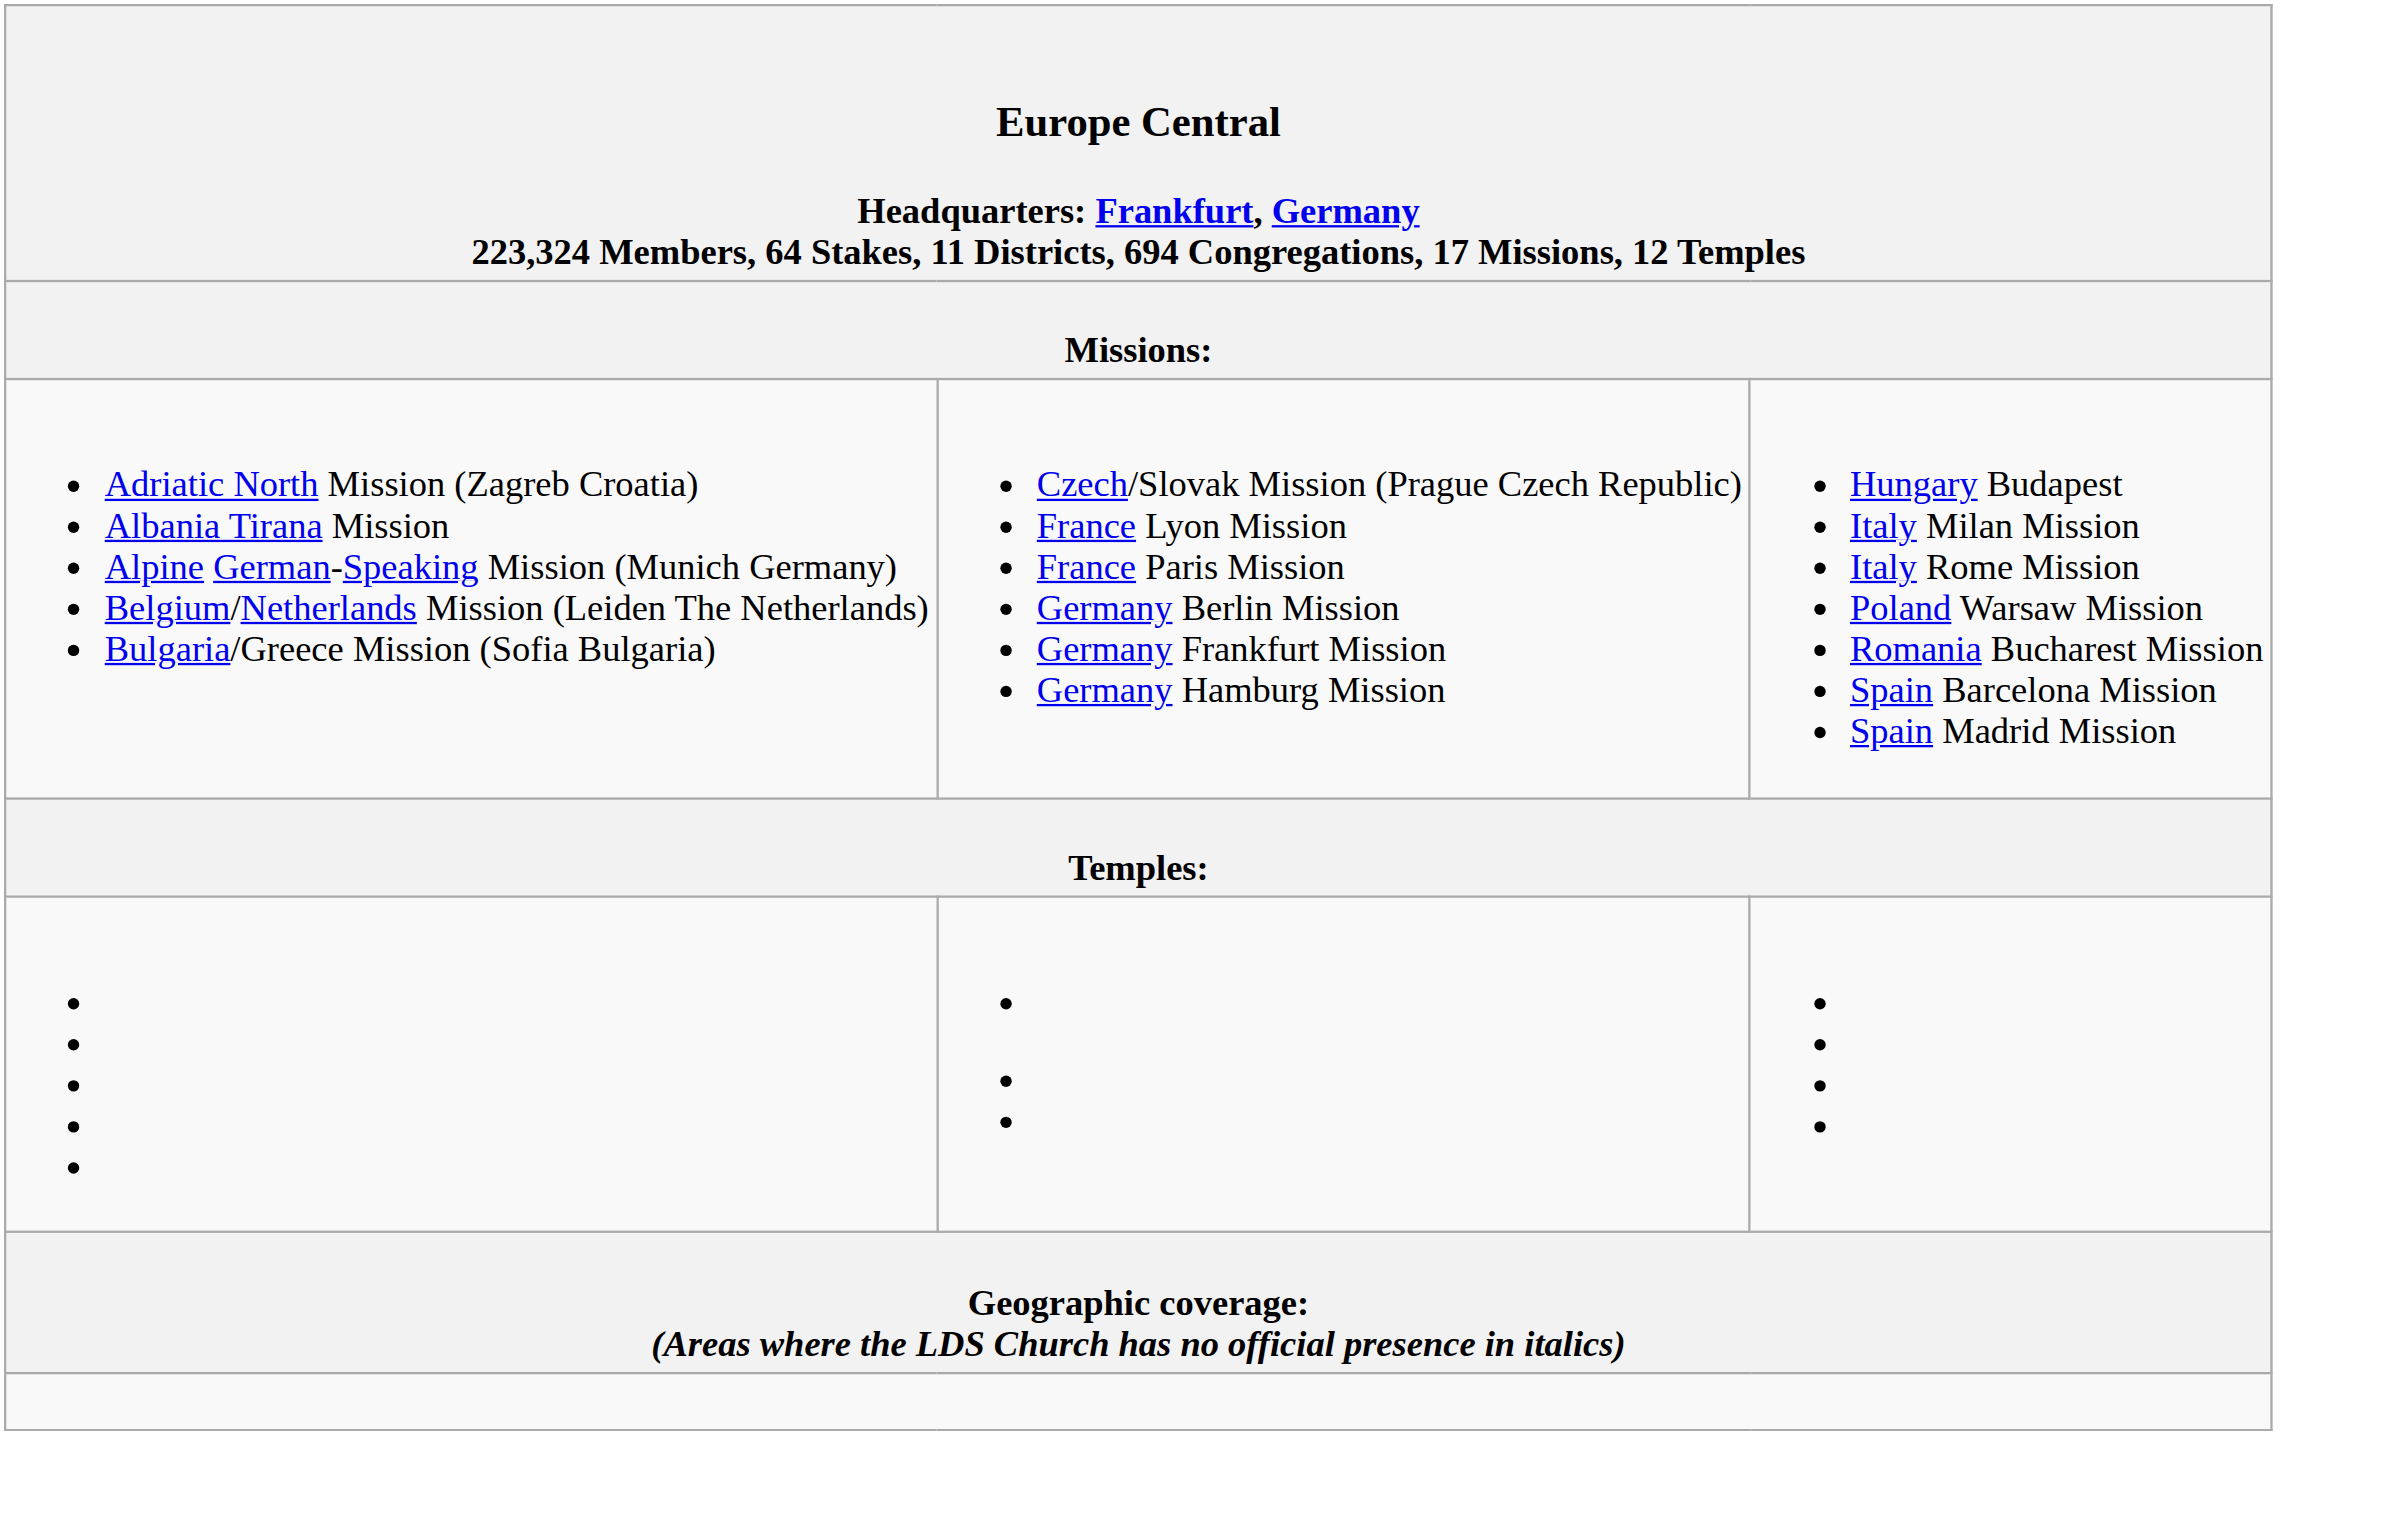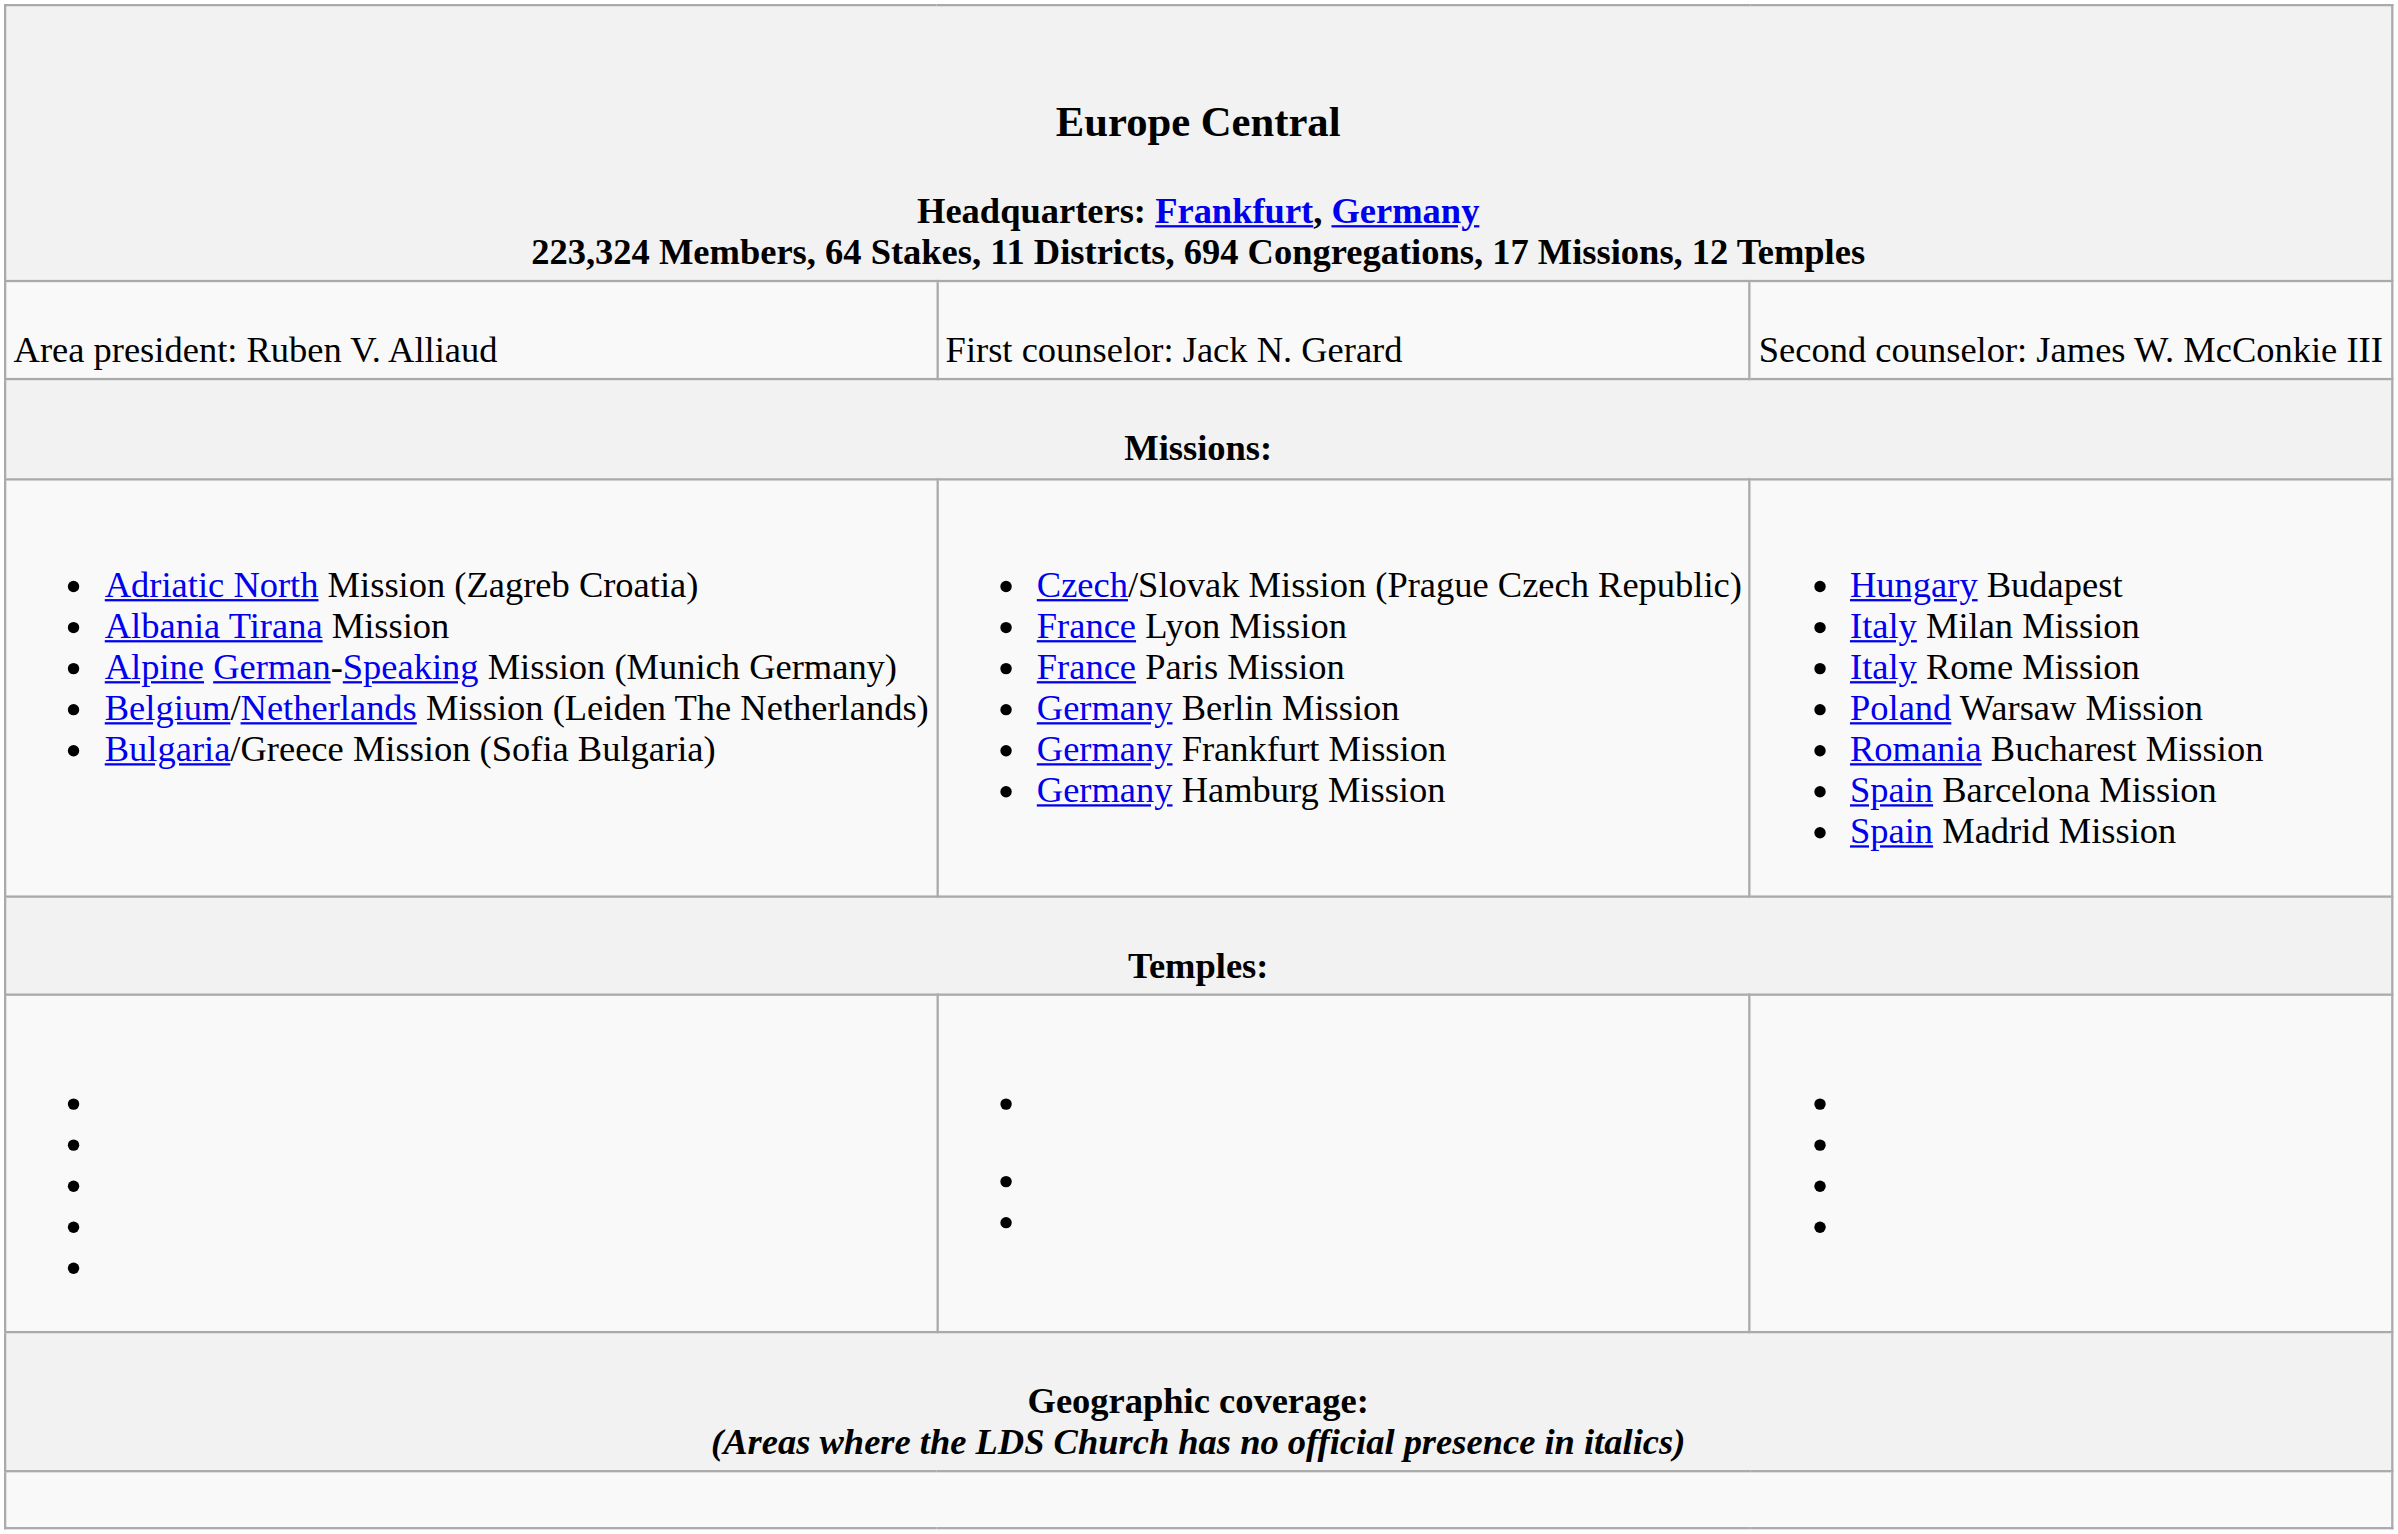+ row: (256, 349)
